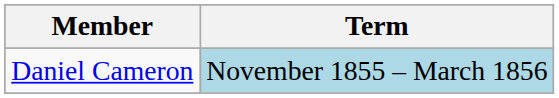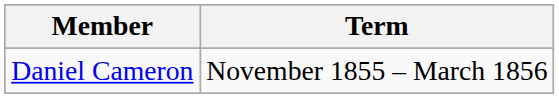(377, 70) lightblue background -> (377, 70) no background
